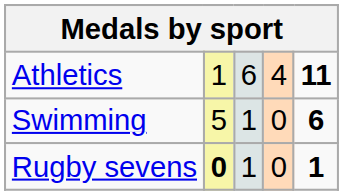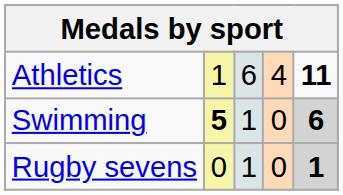(219, 121) normal -> (219, 121) bold
(316, 121) no background -> (316, 121) lightgrey background
(219, 167) bold -> (219, 167) normal
(316, 167) no background -> (316, 167) lightgrey background
